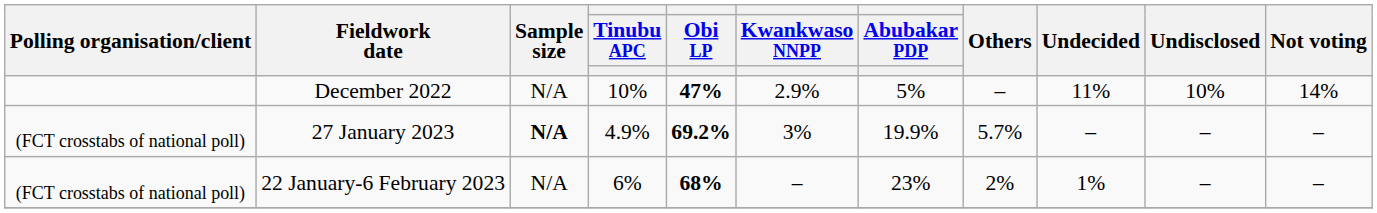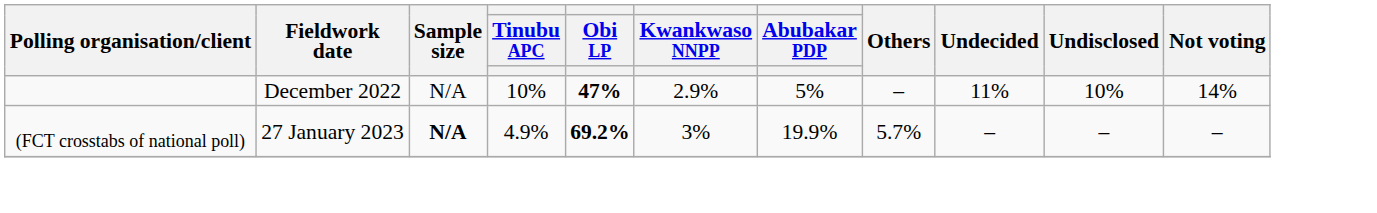- row: (383, 182)
